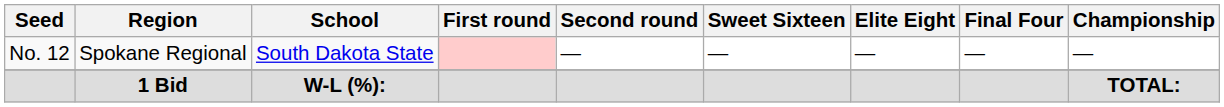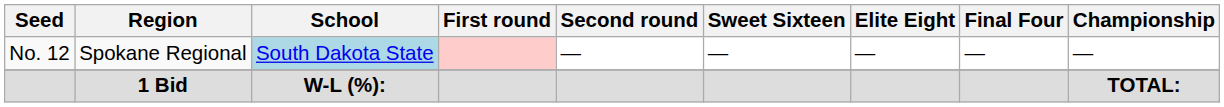(345, 53) no background -> (345, 53) lightblue background
